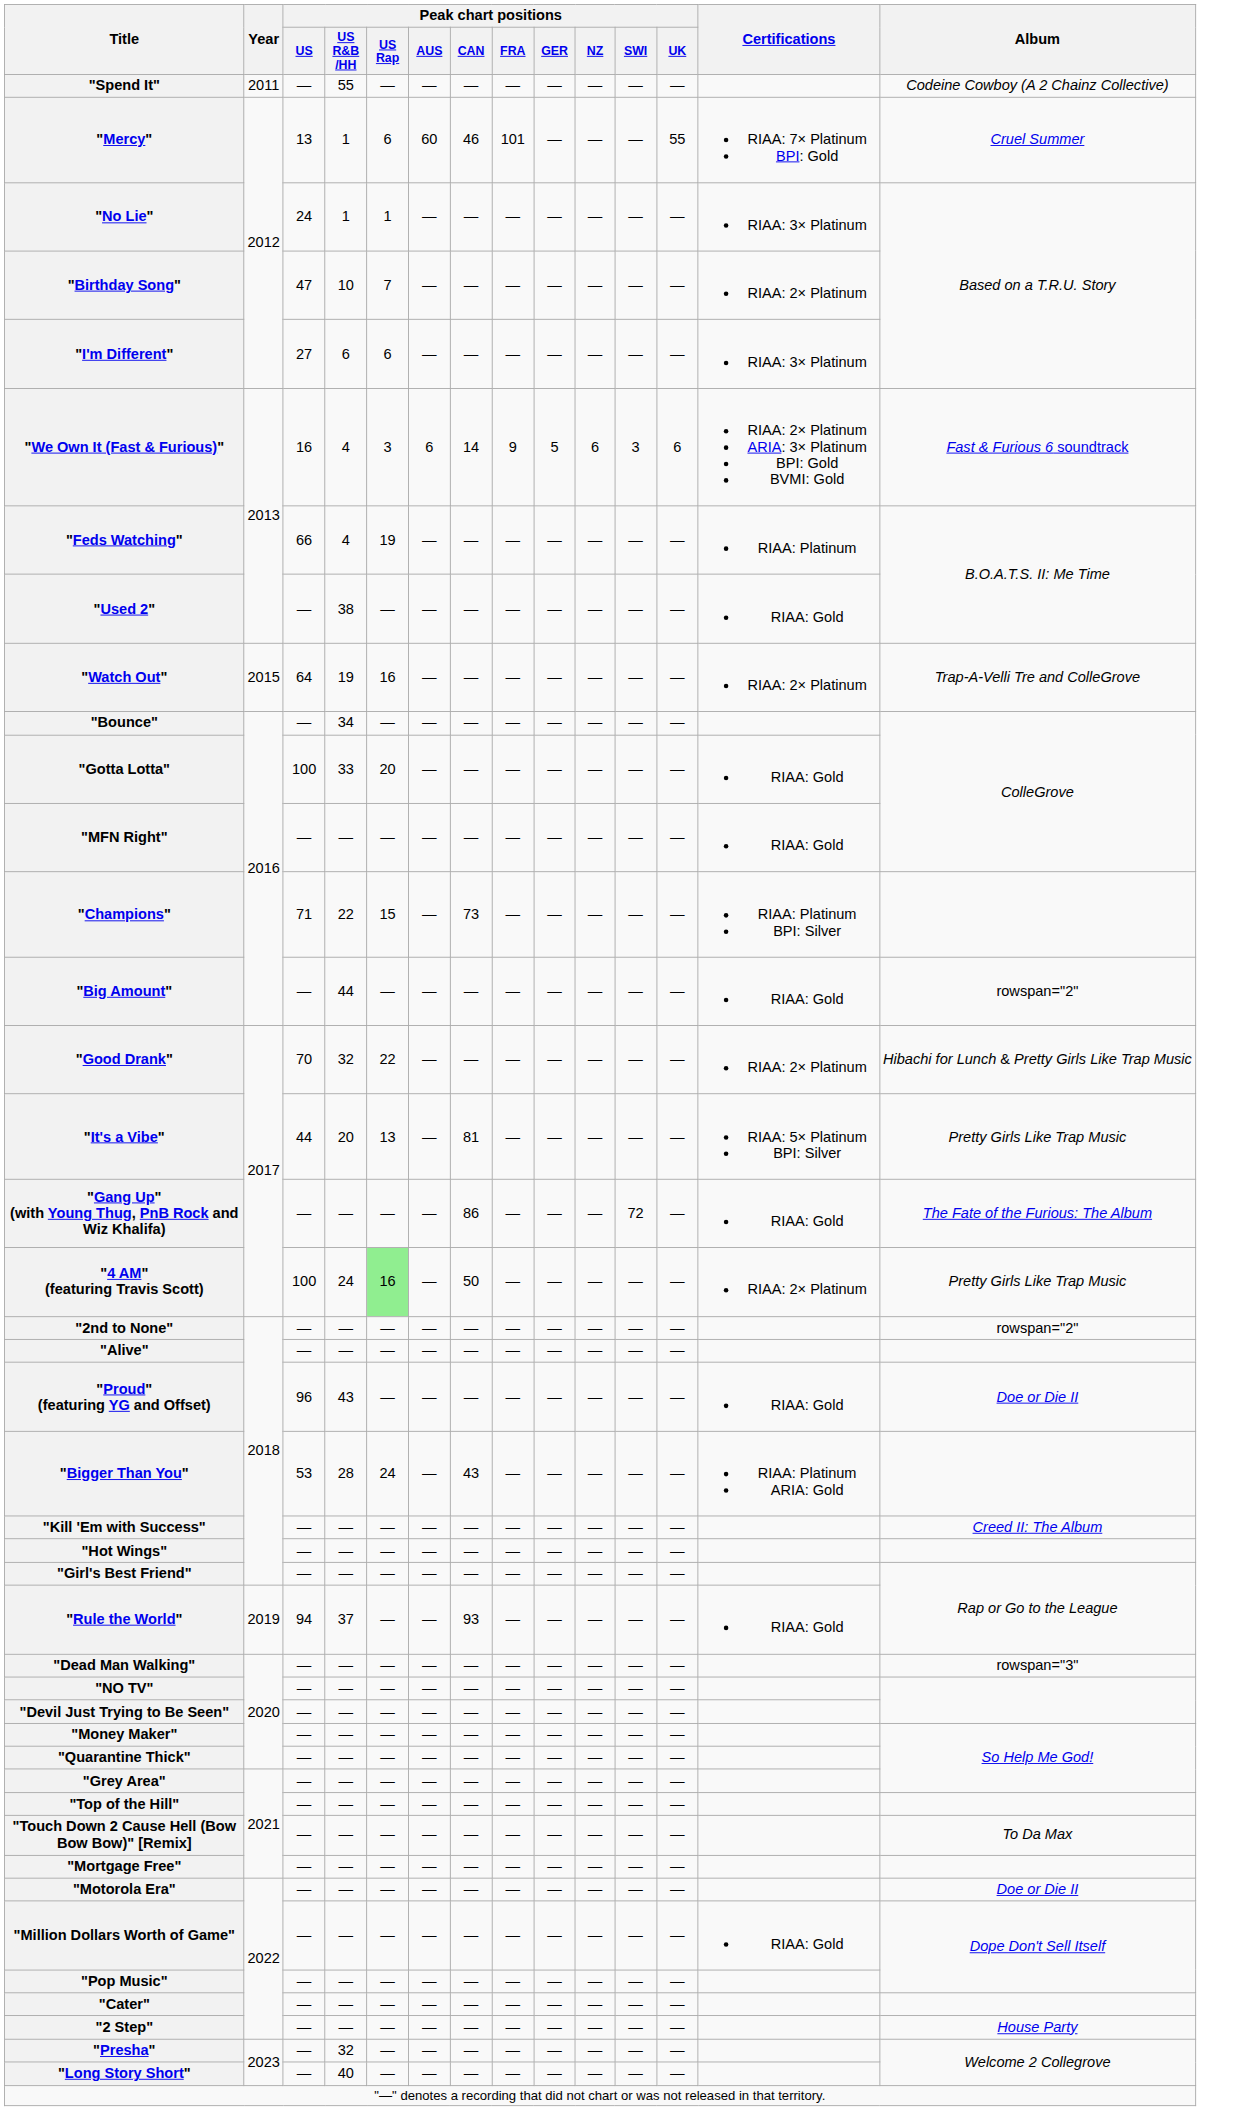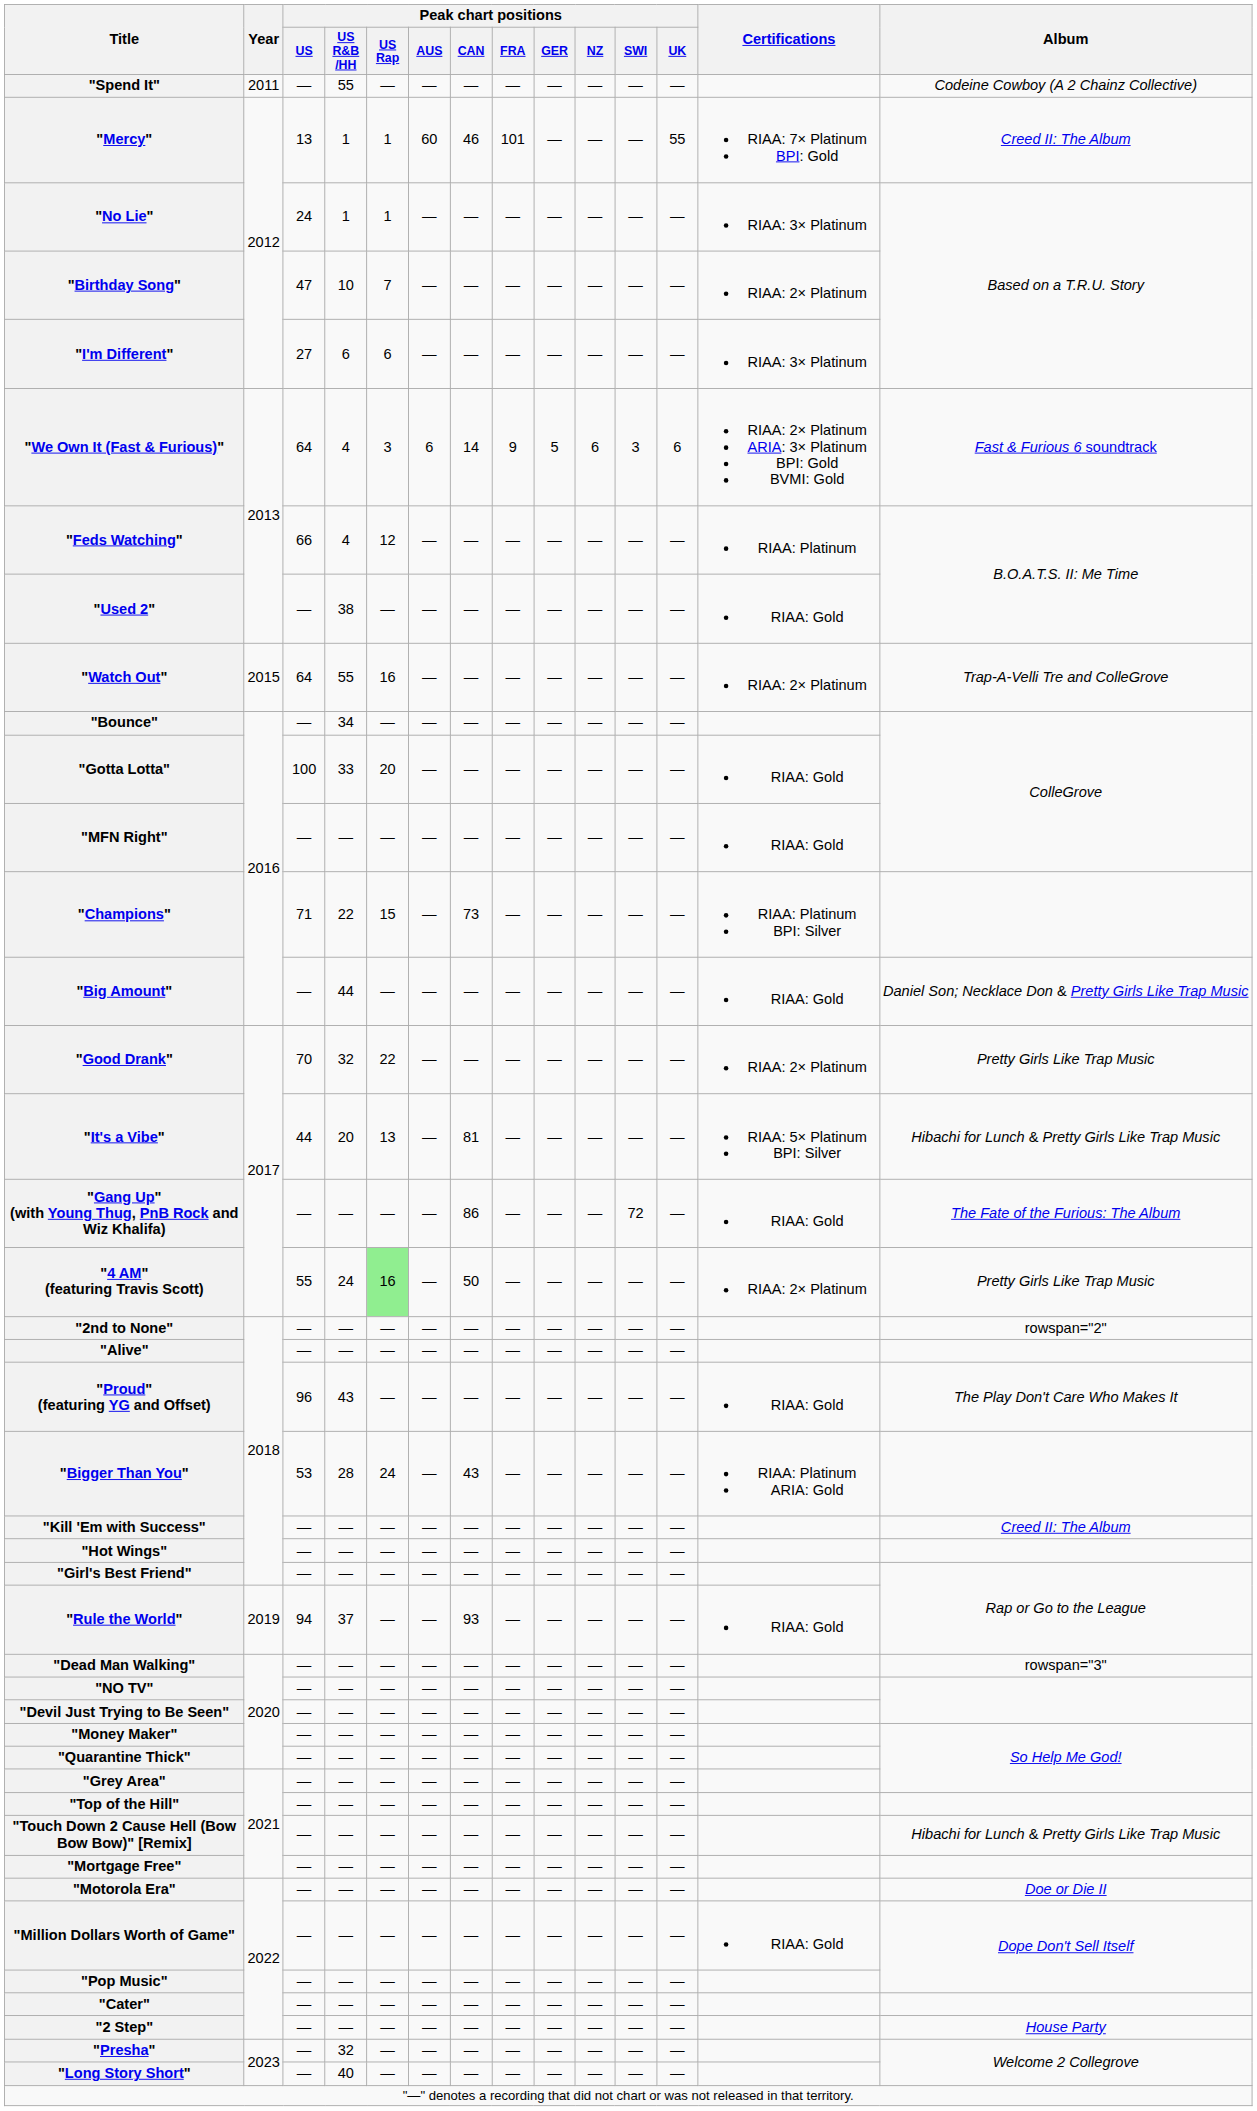(388, 139) 6 -> (388, 139) 1
(1037, 139) Cruel Summer -> (1066, 139) Creed II: The Album
(304, 447) 16 -> (304, 447) 64
(388, 540) 19 -> (388, 540) 12
(346, 677) 19 -> (346, 677) 55
(1037, 991) rowspan="2" -> (1066, 991) Daniel Son; Necklace Don & Pretty Girls Like Trap Music
(1037, 1059) Hibachi for Lunch & Pretty Girls Like Trap Music -> (1066, 1059) Pretty Girls Like Trap Music
(1037, 1136) Pretty Girls Like Trap Music -> (1066, 1136) Hibachi for Lunch & Pretty Girls Like Trap Music
(304, 1282) 100 -> (304, 1282) 55
(1037, 1396) Doe or Die II -> (1066, 1396) The Play Don't Care Who Makes It
(1037, 1835) To Da Max -> (1066, 1835) Hibachi for Lunch & Pretty Girls Like Trap Music
